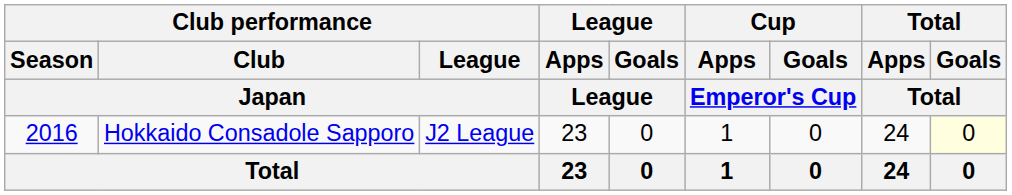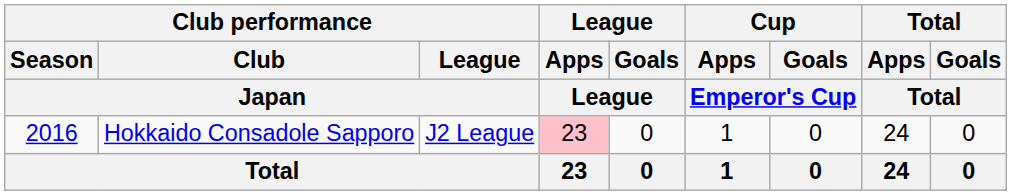(574, 134) no background -> (574, 134) pink background
(969, 134) lightyellow background -> (969, 134) no background
